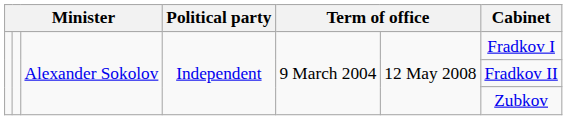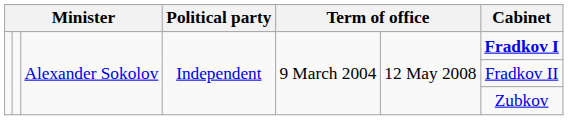(521, 45) normal -> (522, 45) bold
